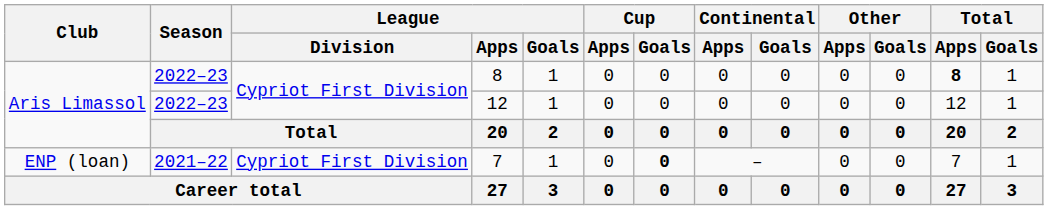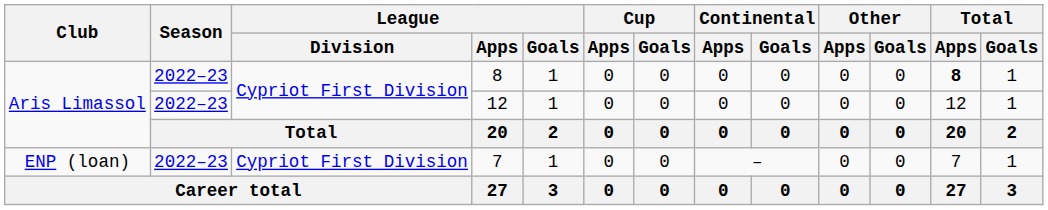(191, 162) 2021–22 -> (191, 162) 2022–23
(665, 162) bold -> (665, 162) normal
